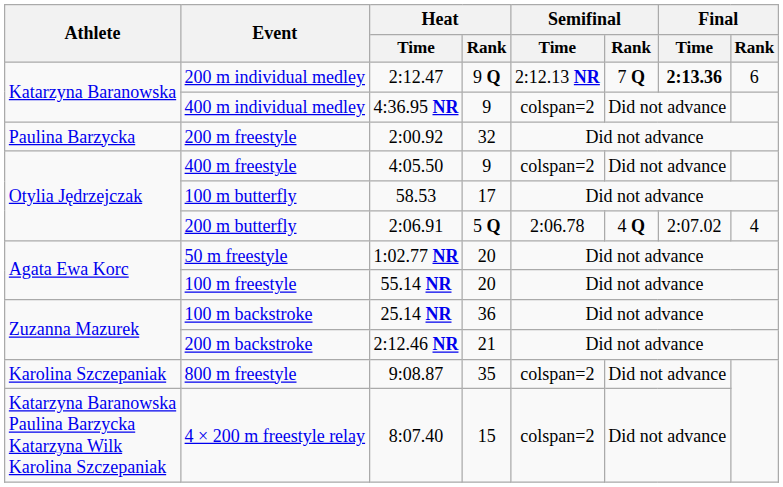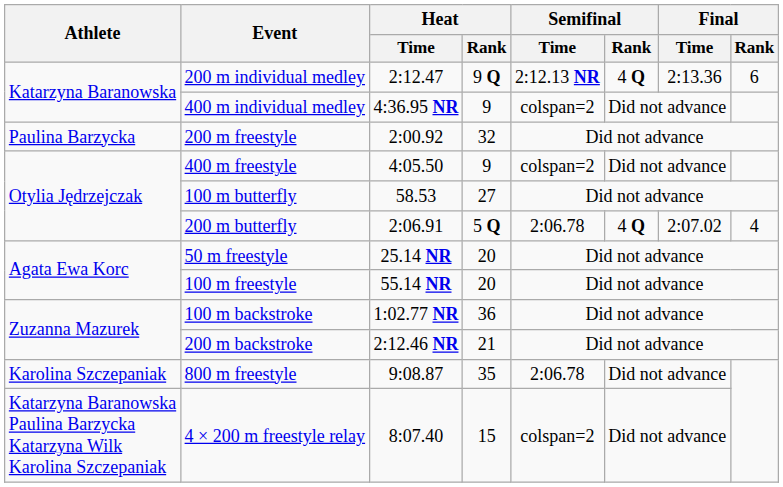(631, 77) 7 Q -> (631, 77) 4 Q
(694, 77) bold -> (695, 77) normal
(487, 196) 17 -> (487, 196) 27
(416, 255) 1:02.77 NR -> (416, 255) 25.14 NR
(416, 315) 25.14 NR -> (416, 315) 1:02.77 NR
(557, 374) colspan=2 -> (557, 374) 2:06.78
